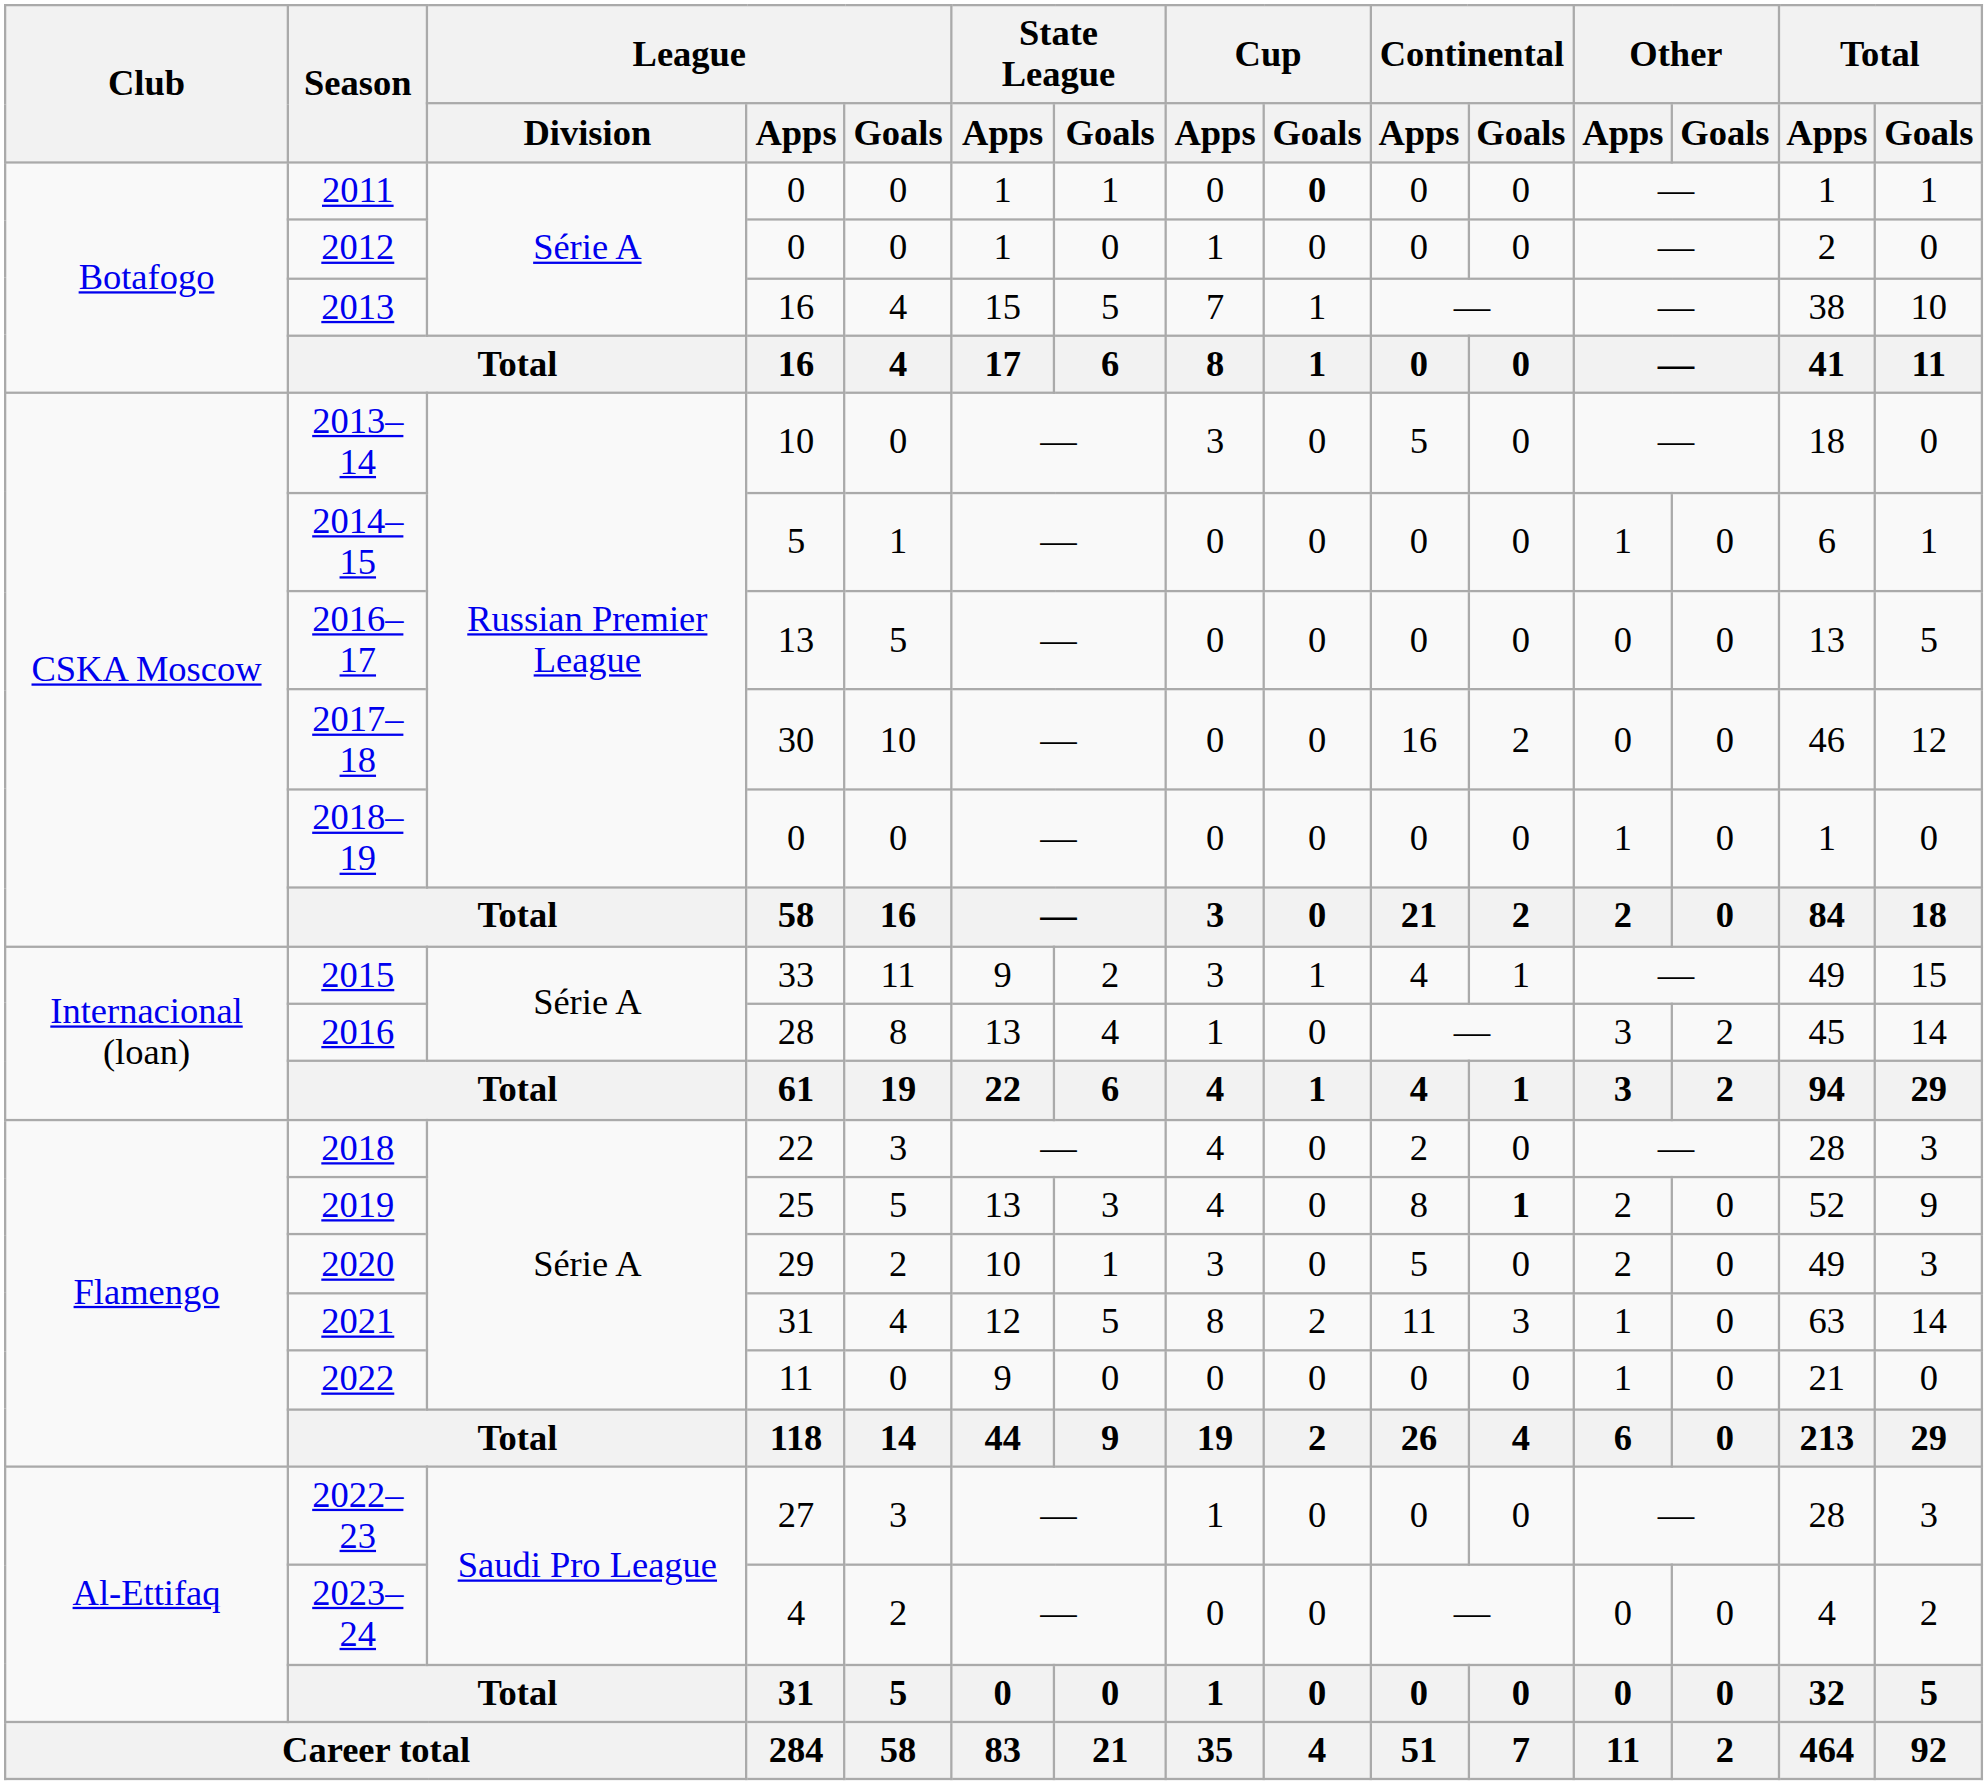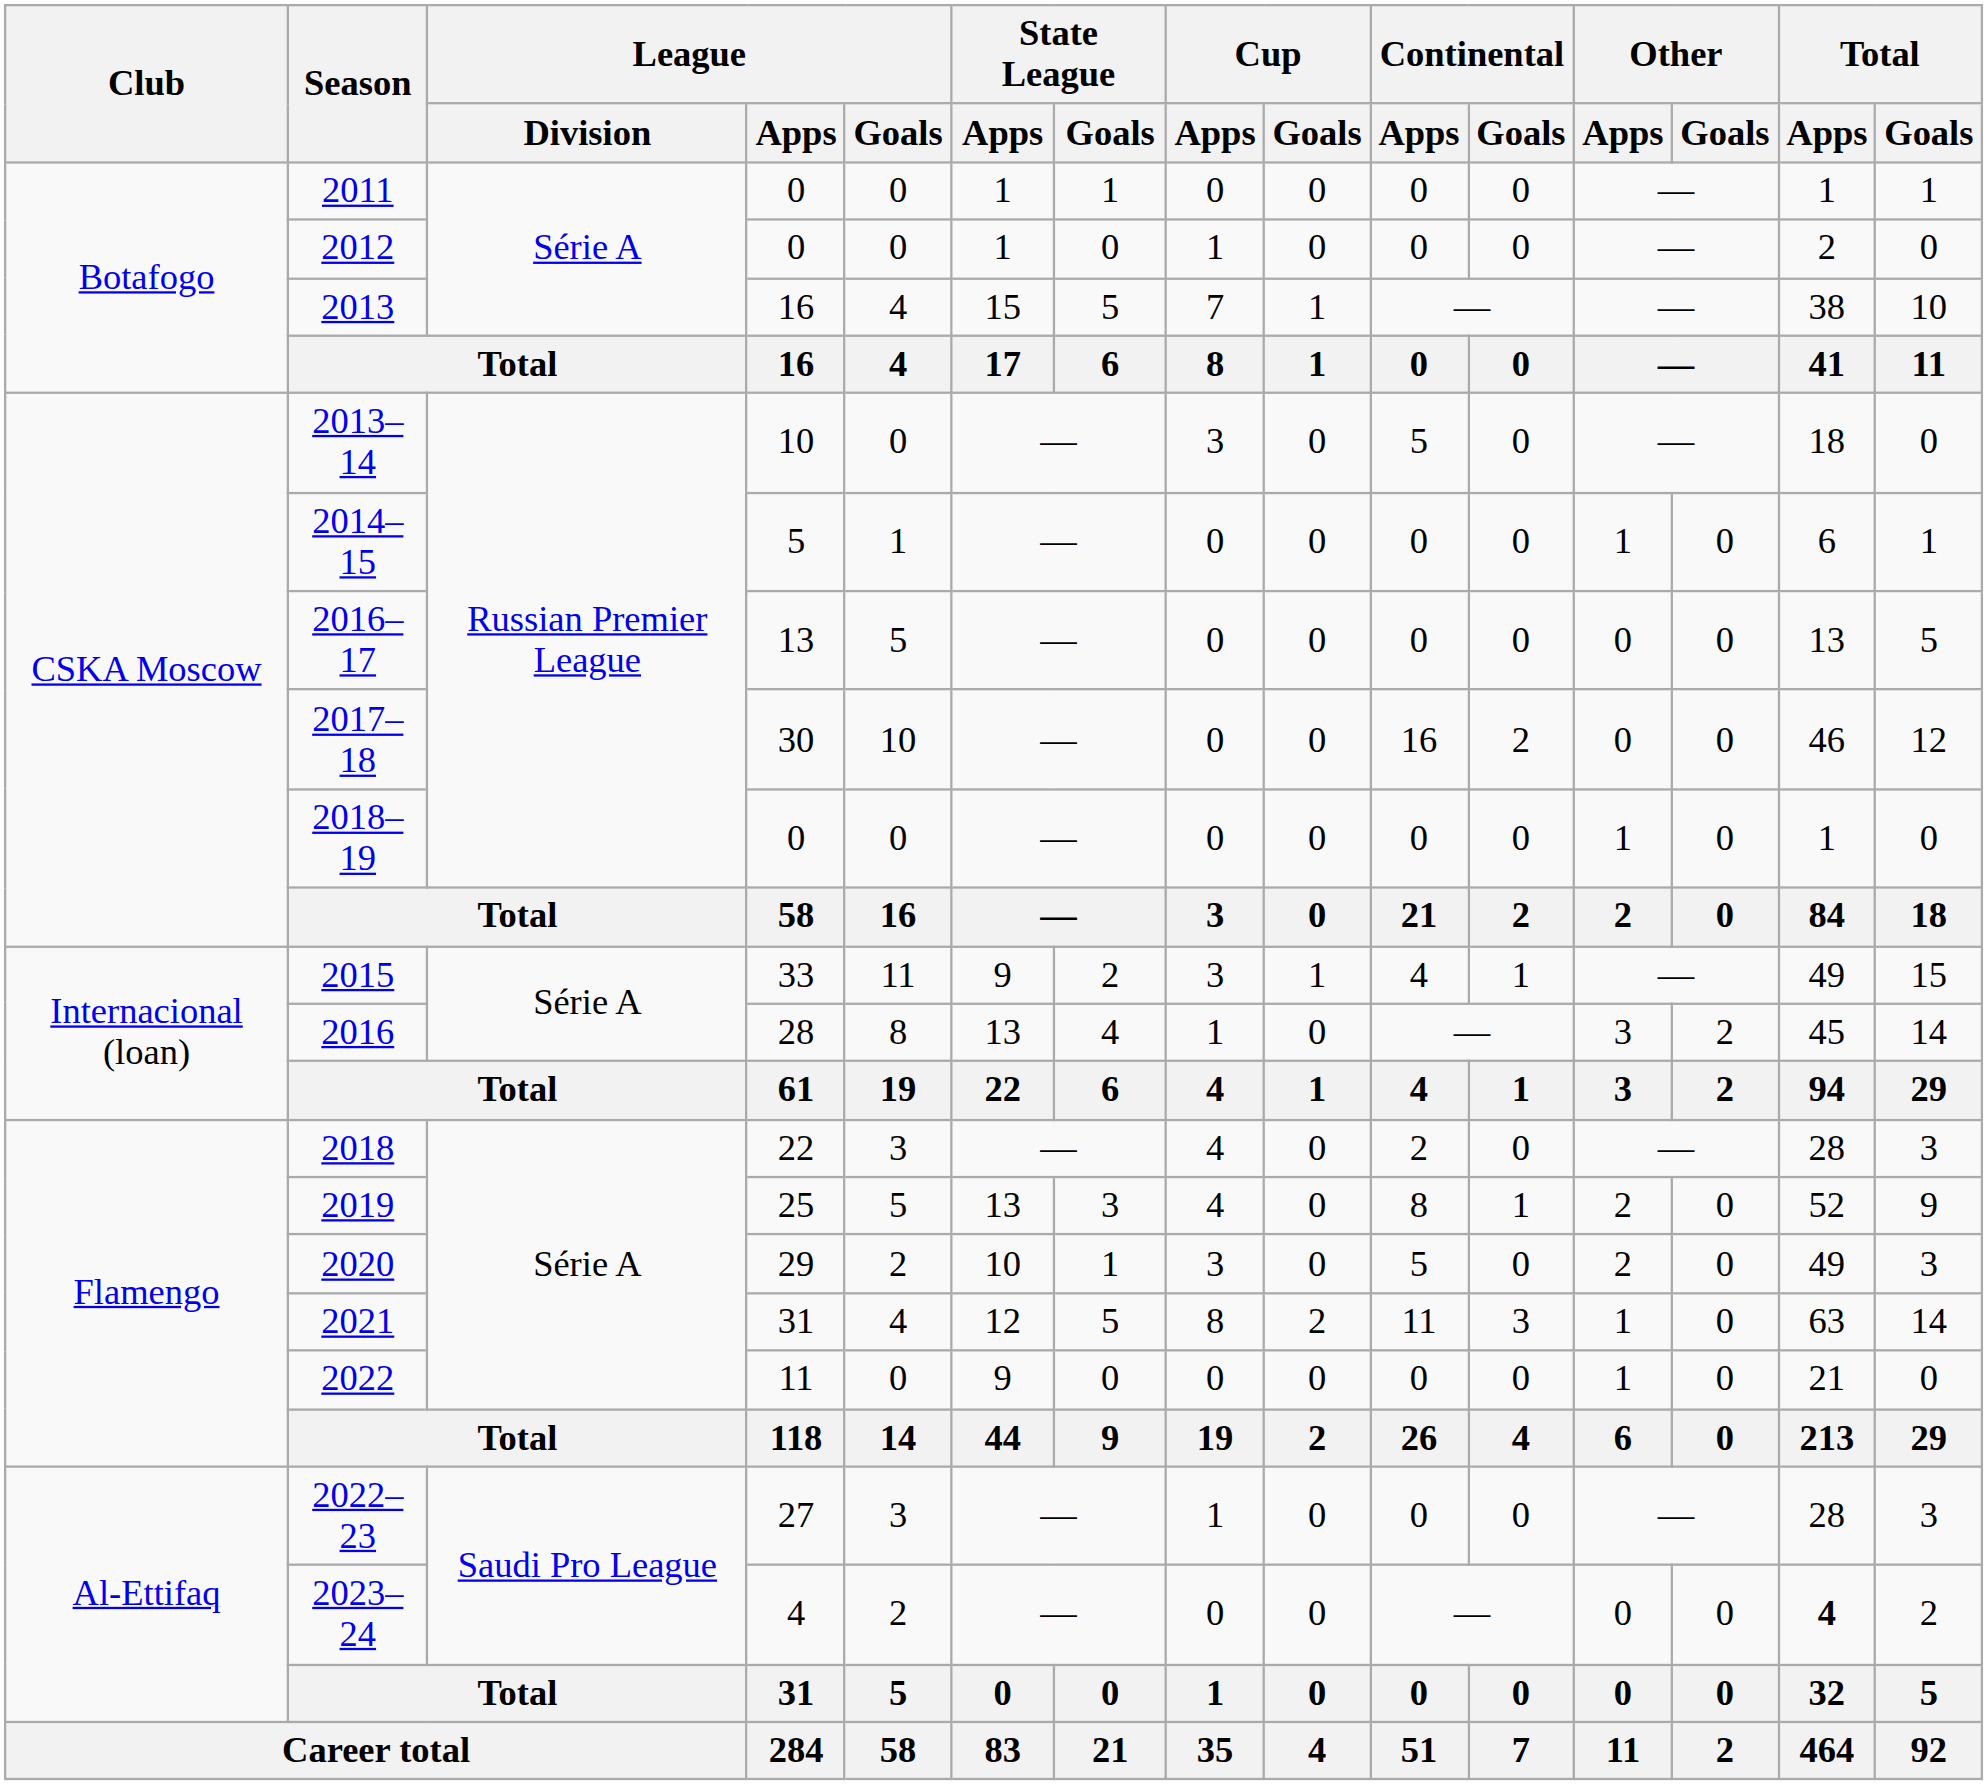(1317, 190) bold -> (1317, 190) normal
(1521, 1205) bold -> (1521, 1205) normal
(1827, 1614) normal -> (1827, 1614) bold
